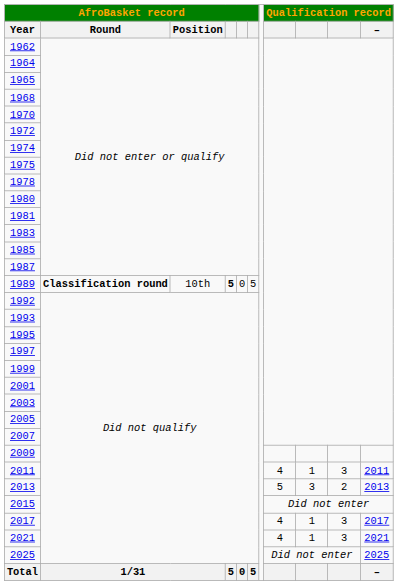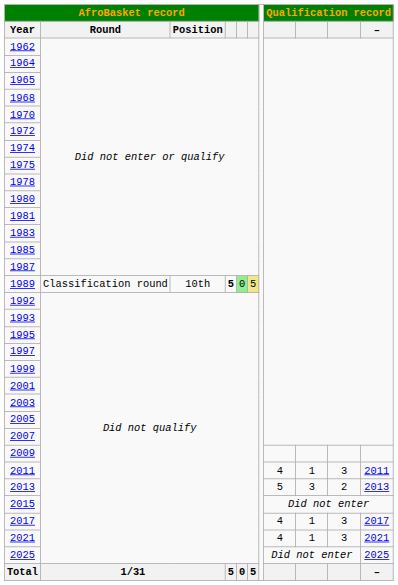(105, 284) bold -> (105, 284) normal
(242, 284) no background -> (242, 284) lightgreen background
(253, 284) no background -> (253, 284) khaki background
